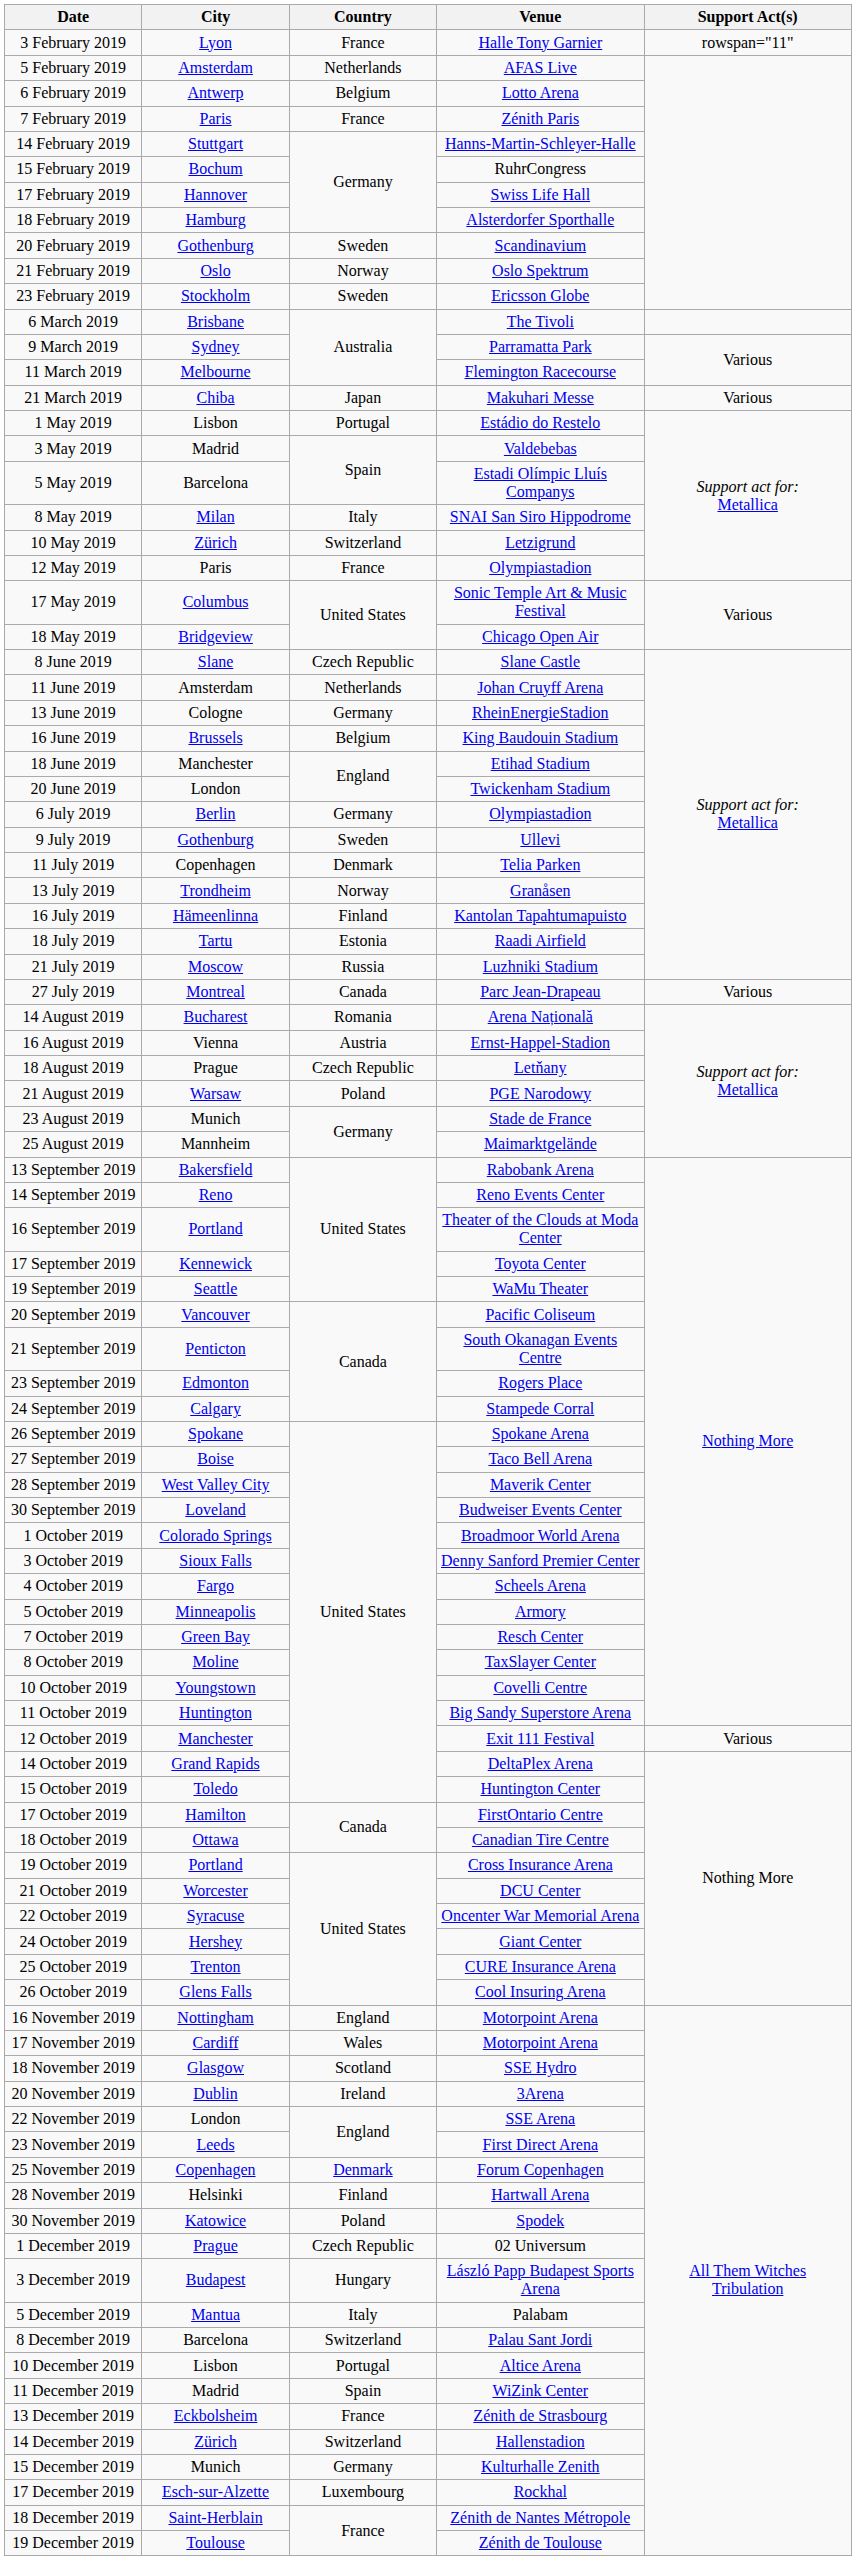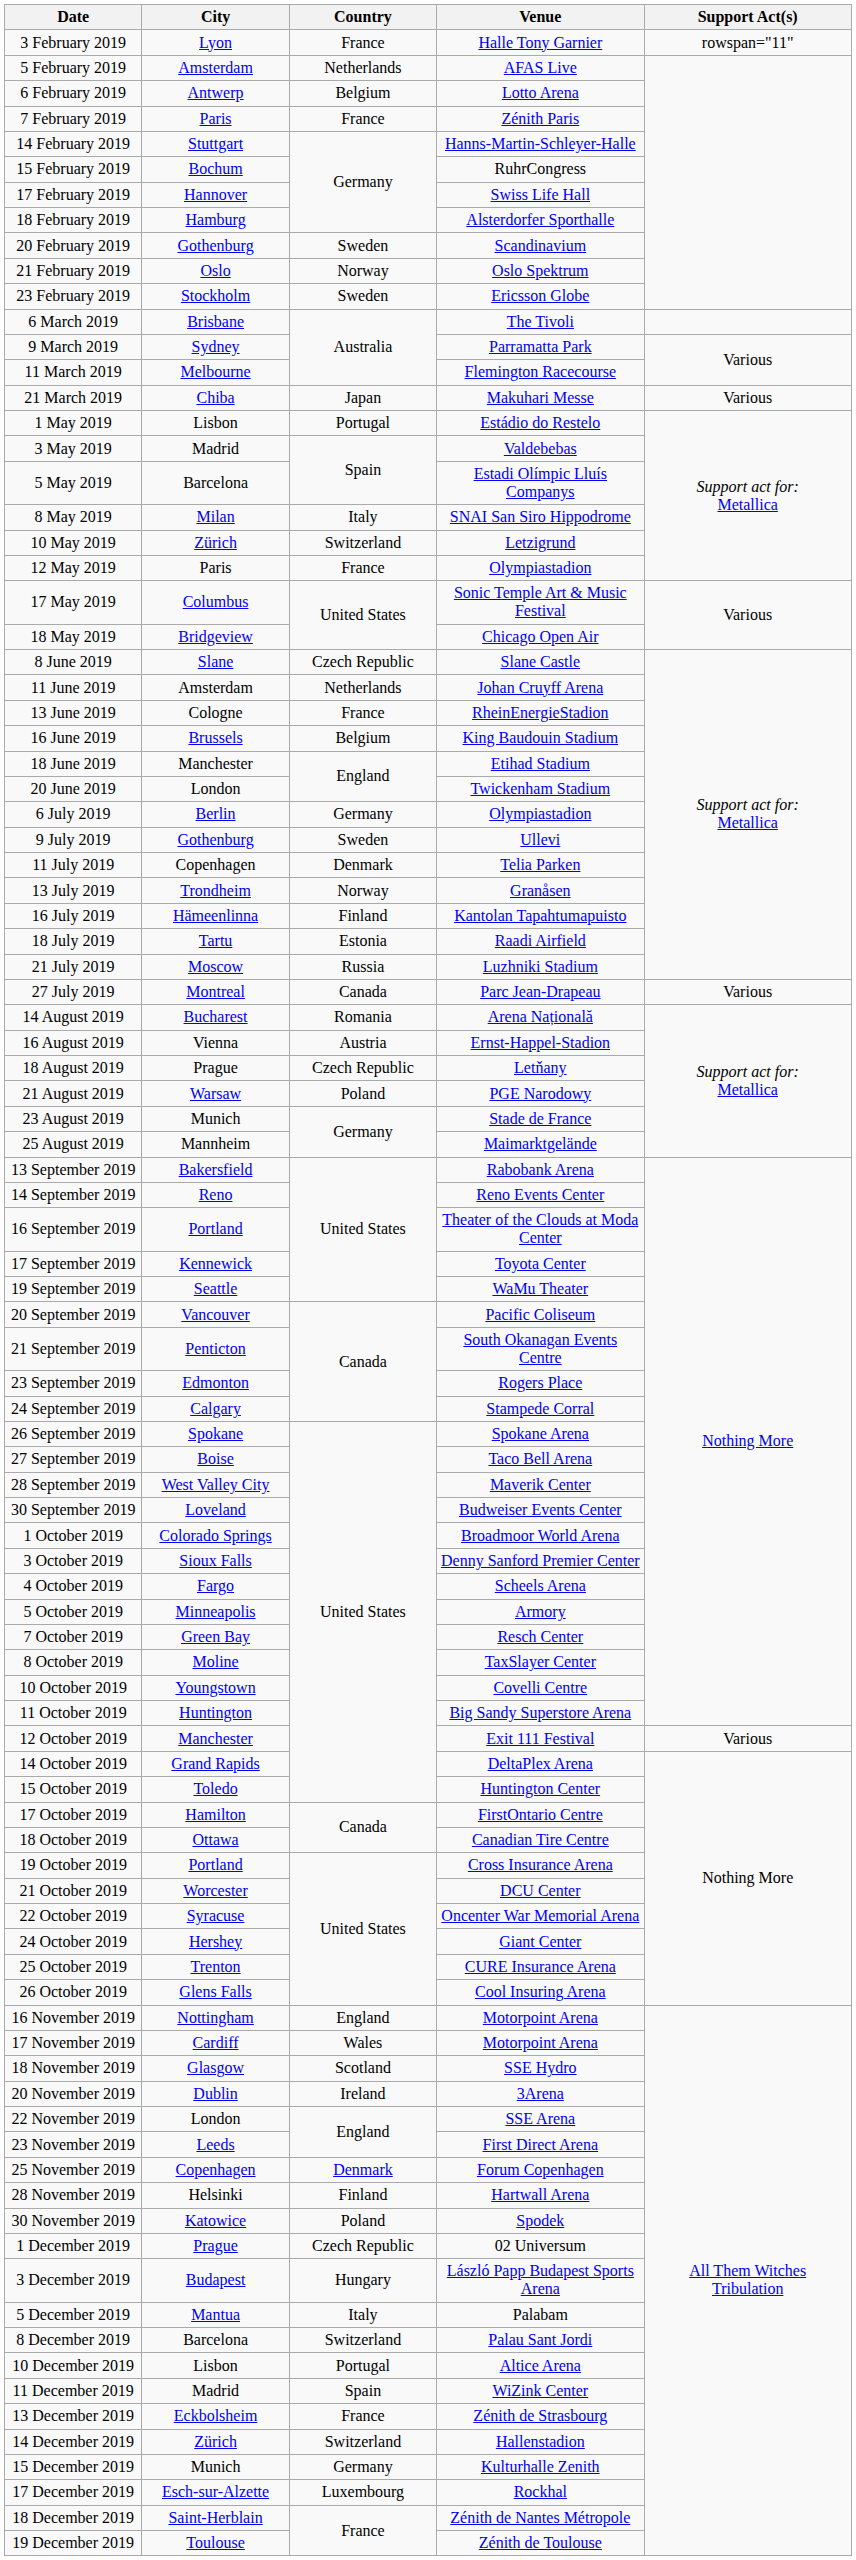(363, 712) Germany -> (363, 712) France
